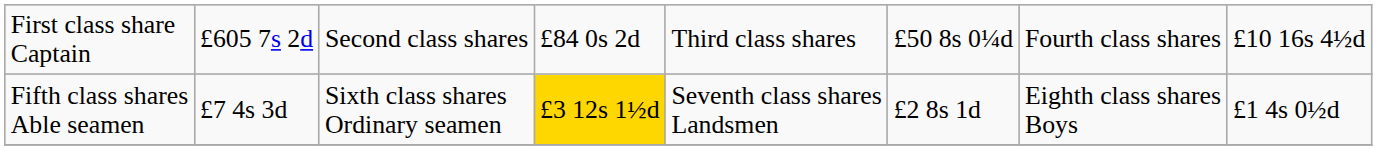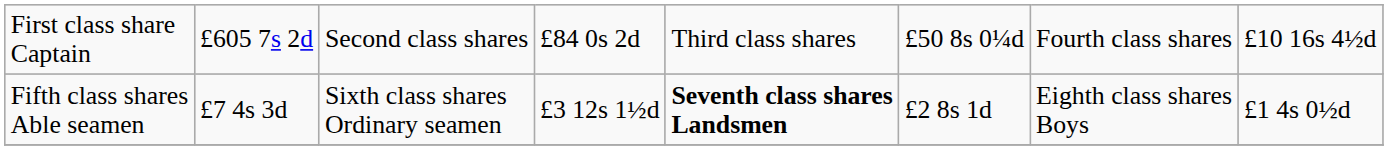(600, 109) gold background -> (600, 109) no background
(777, 109) normal -> (782, 109) bold
